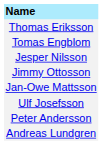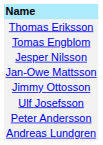(51, 72) Jimmy Ottosson -> (51, 72) Jan-Owe Mattsson
(51, 88) Jan-Owe Mattsson -> (51, 88) Jimmy Ottosson
